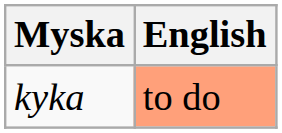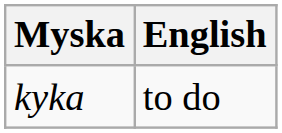(182, 95) lightsalmon background -> (182, 95) no background
